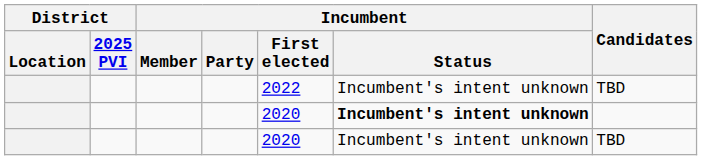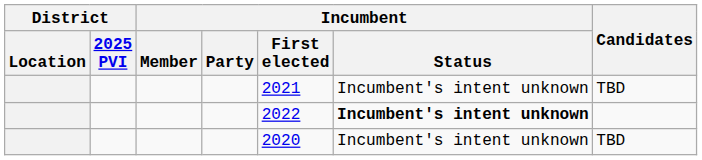(281, 89) 2022 -> (281, 89) 2021
(281, 115) 2020 -> (281, 115) 2022
